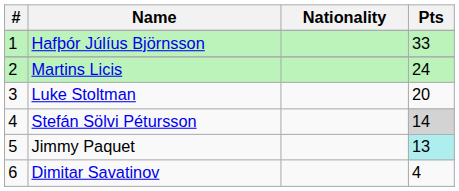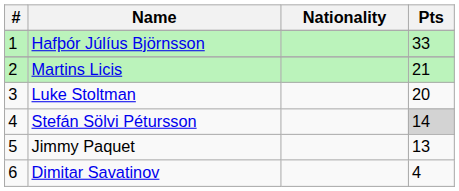(421, 69) 24 -> (421, 69) 21
(421, 147) paleturquoise background -> (421, 147) no background
